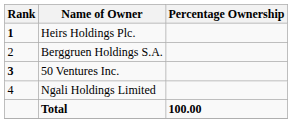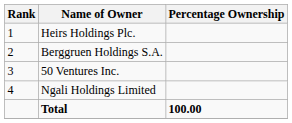(11, 33) bold -> (11, 33) normal
(11, 71) bold -> (11, 71) normal
